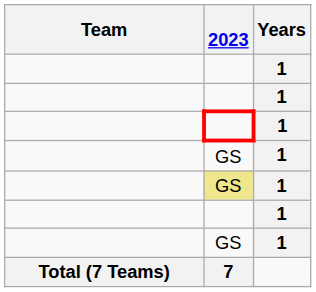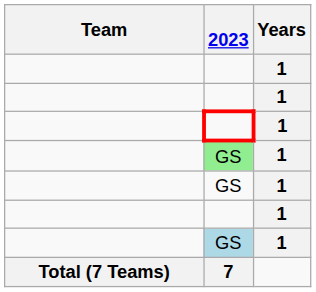(228, 157) no background -> (228, 157) lightgreen background
(228, 186) khaki background -> (228, 186) no background
(228, 243) no background -> (228, 243) lightblue background
